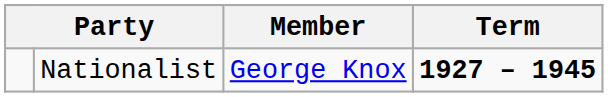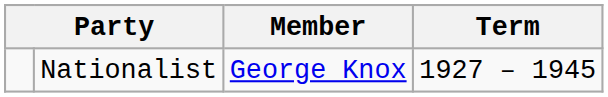(508, 70) bold -> (508, 70) normal
